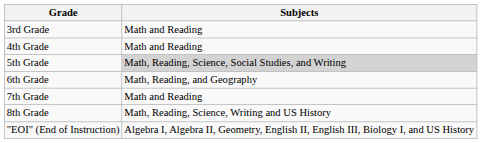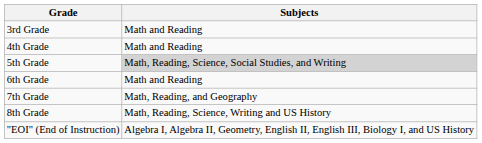(191, 79) Math, Reading, and Geography -> (163, 79) Math and Reading
(163, 96) Math and Reading -> (191, 96) Math, Reading, and Geography
